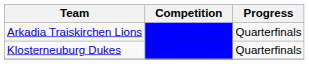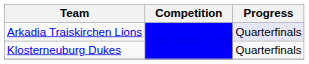(268, 31) no background -> (268, 31) lavender background
